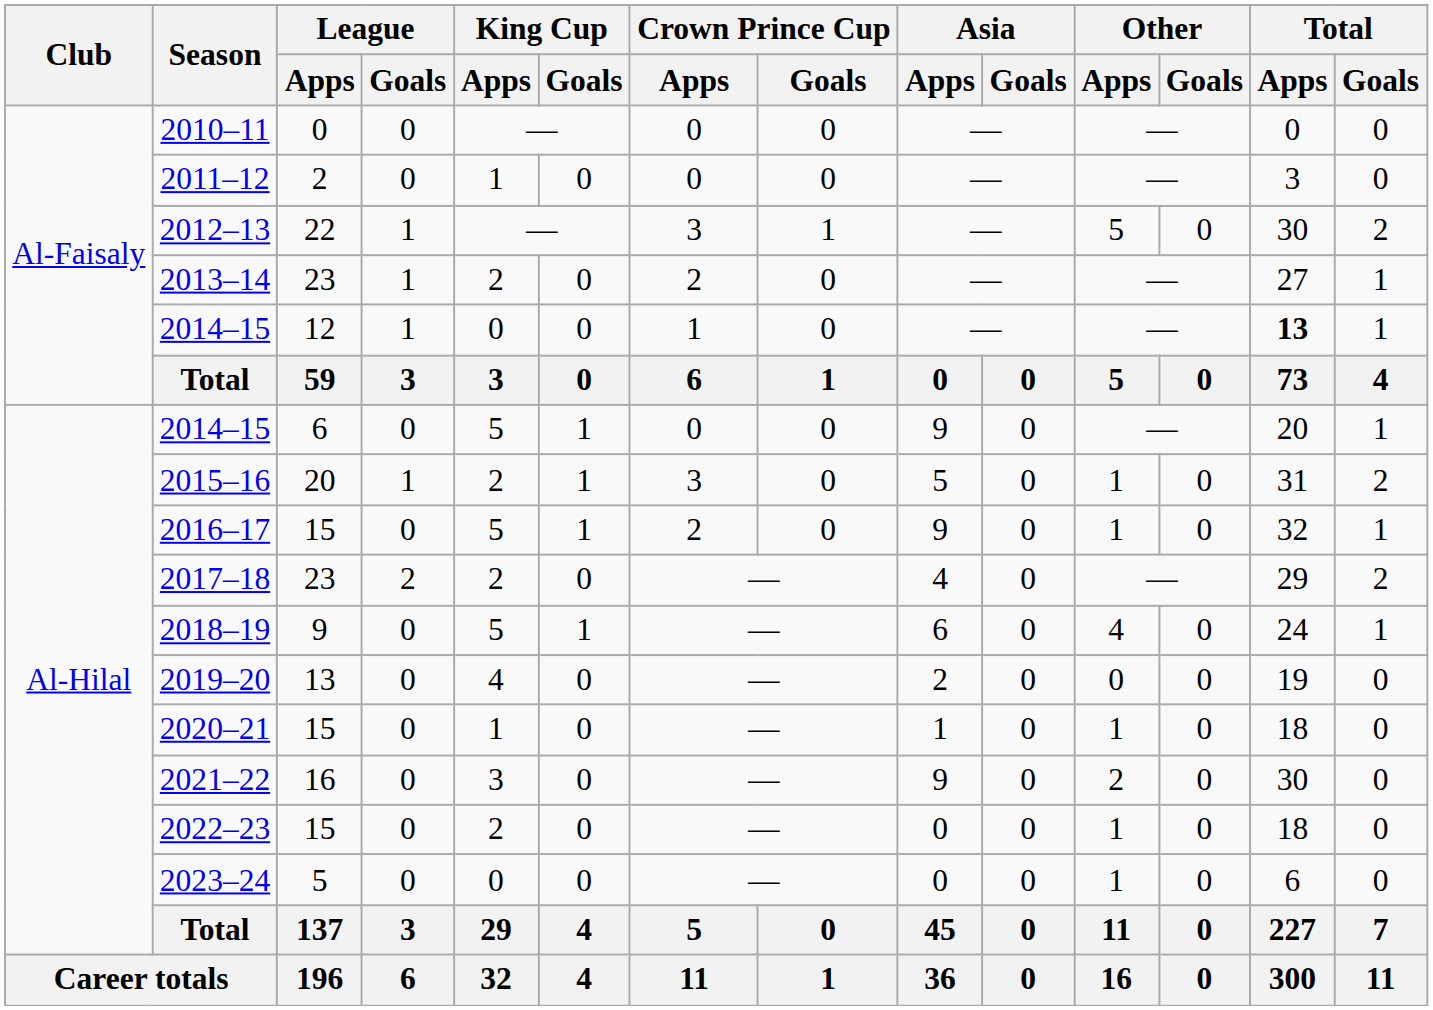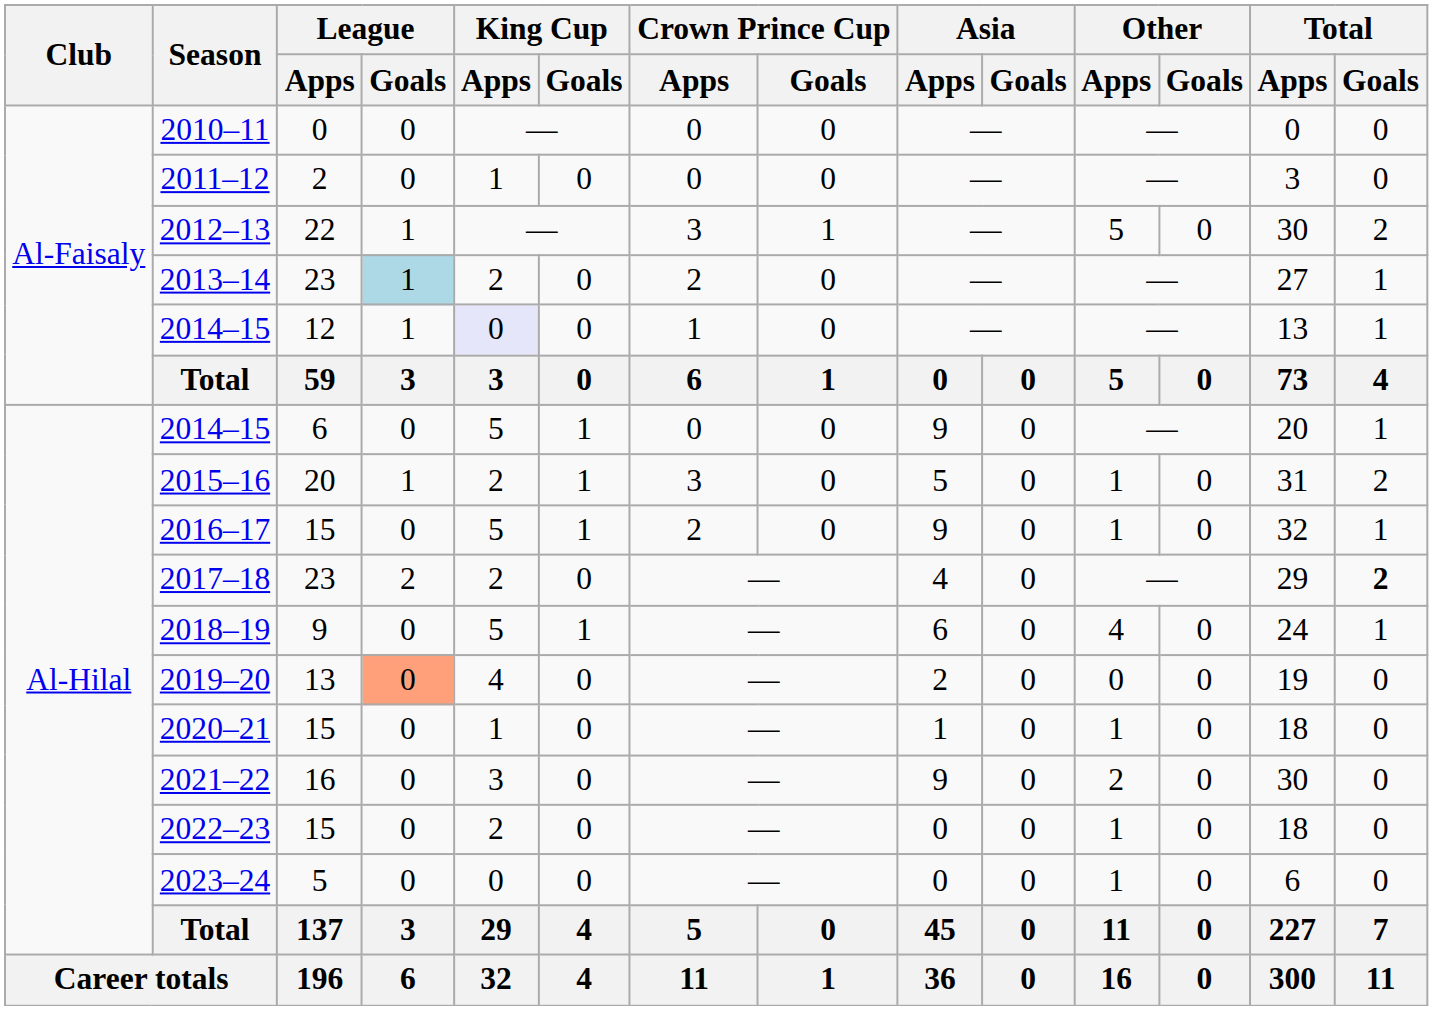(408, 279) no background -> (408, 279) lightblue background
(496, 329) no background -> (496, 329) lavender background
(1292, 329) bold -> (1292, 329) normal
(1381, 579) normal -> (1381, 579) bold
(408, 679) no background -> (408, 679) lightsalmon background
